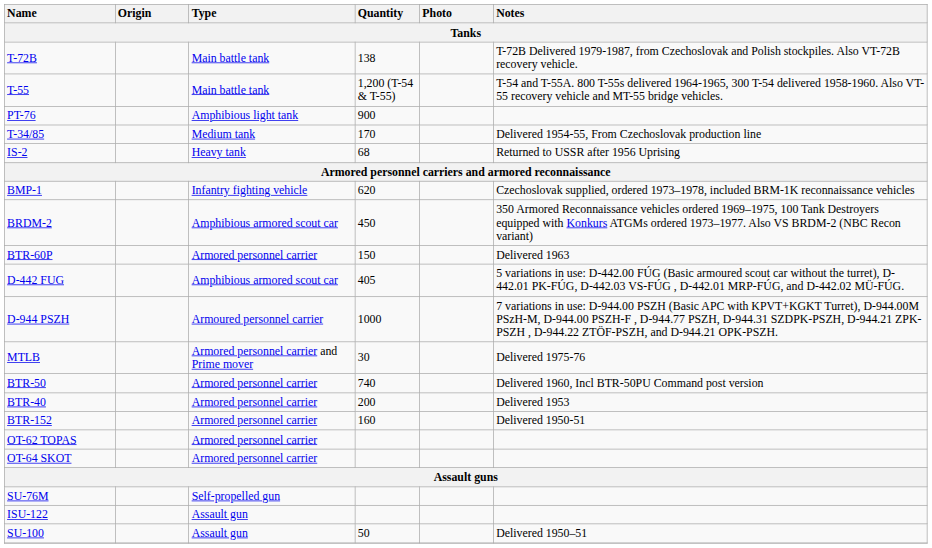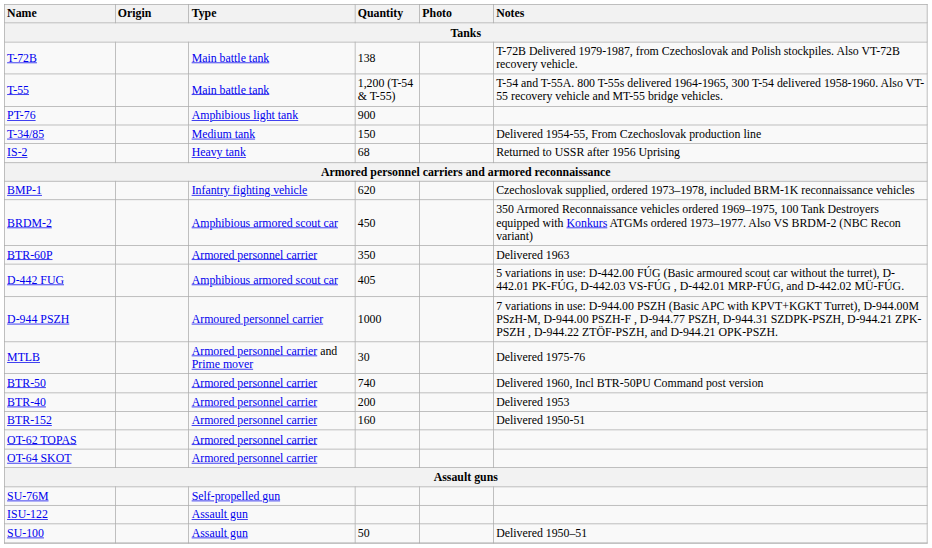(367, 134) 170 -> (367, 134) 150
(367, 254) 150 -> (367, 254) 350
